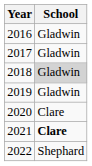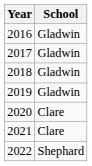(59, 72) lightgrey background -> (59, 72) no background
(52, 131) bold -> (51, 131) normal
